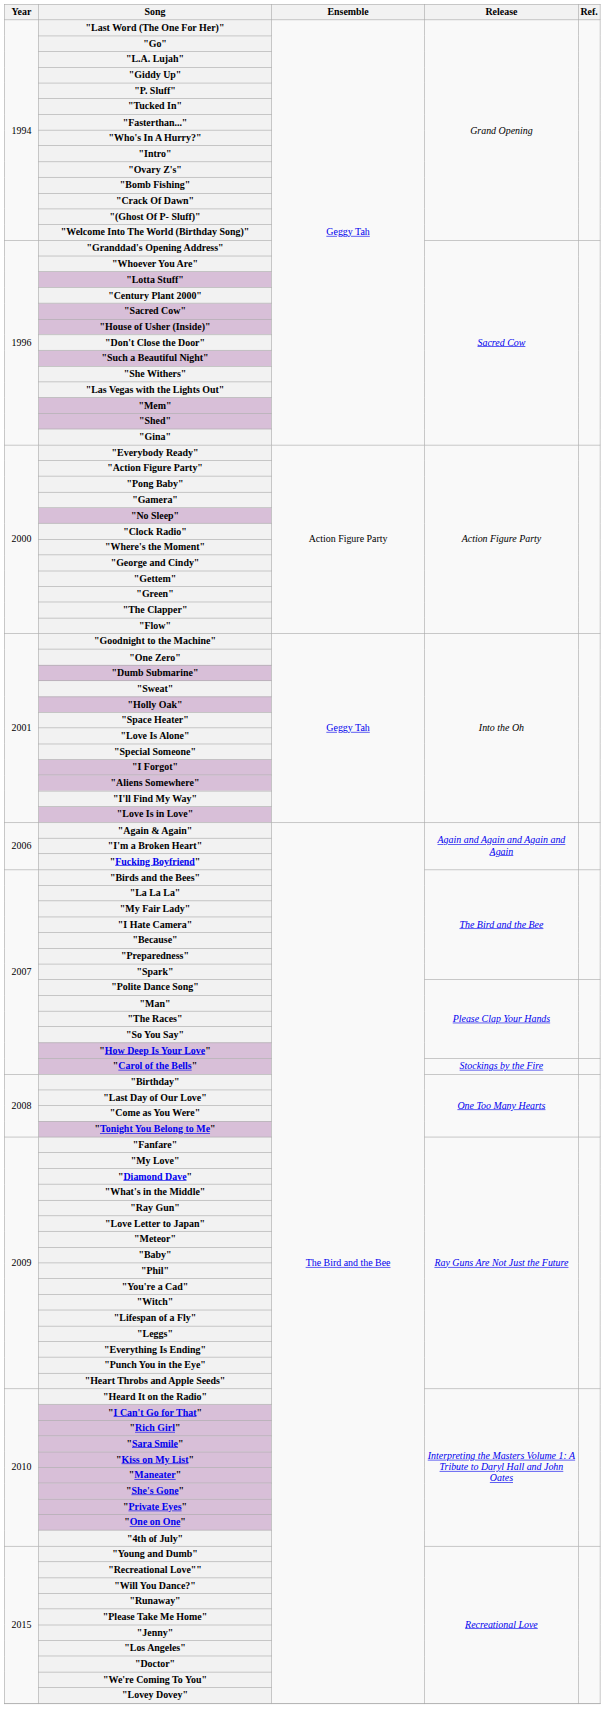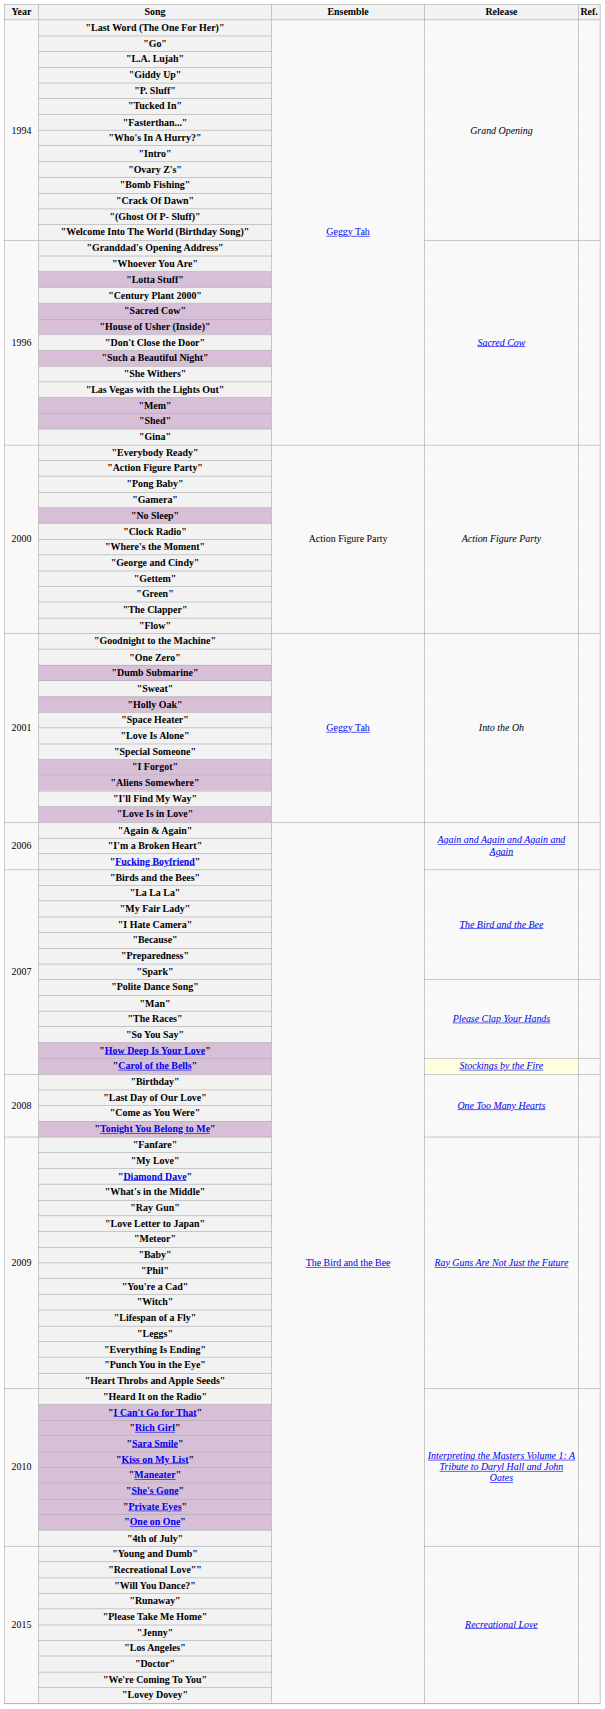(501, 1066) no background -> (501, 1066) lightyellow background
